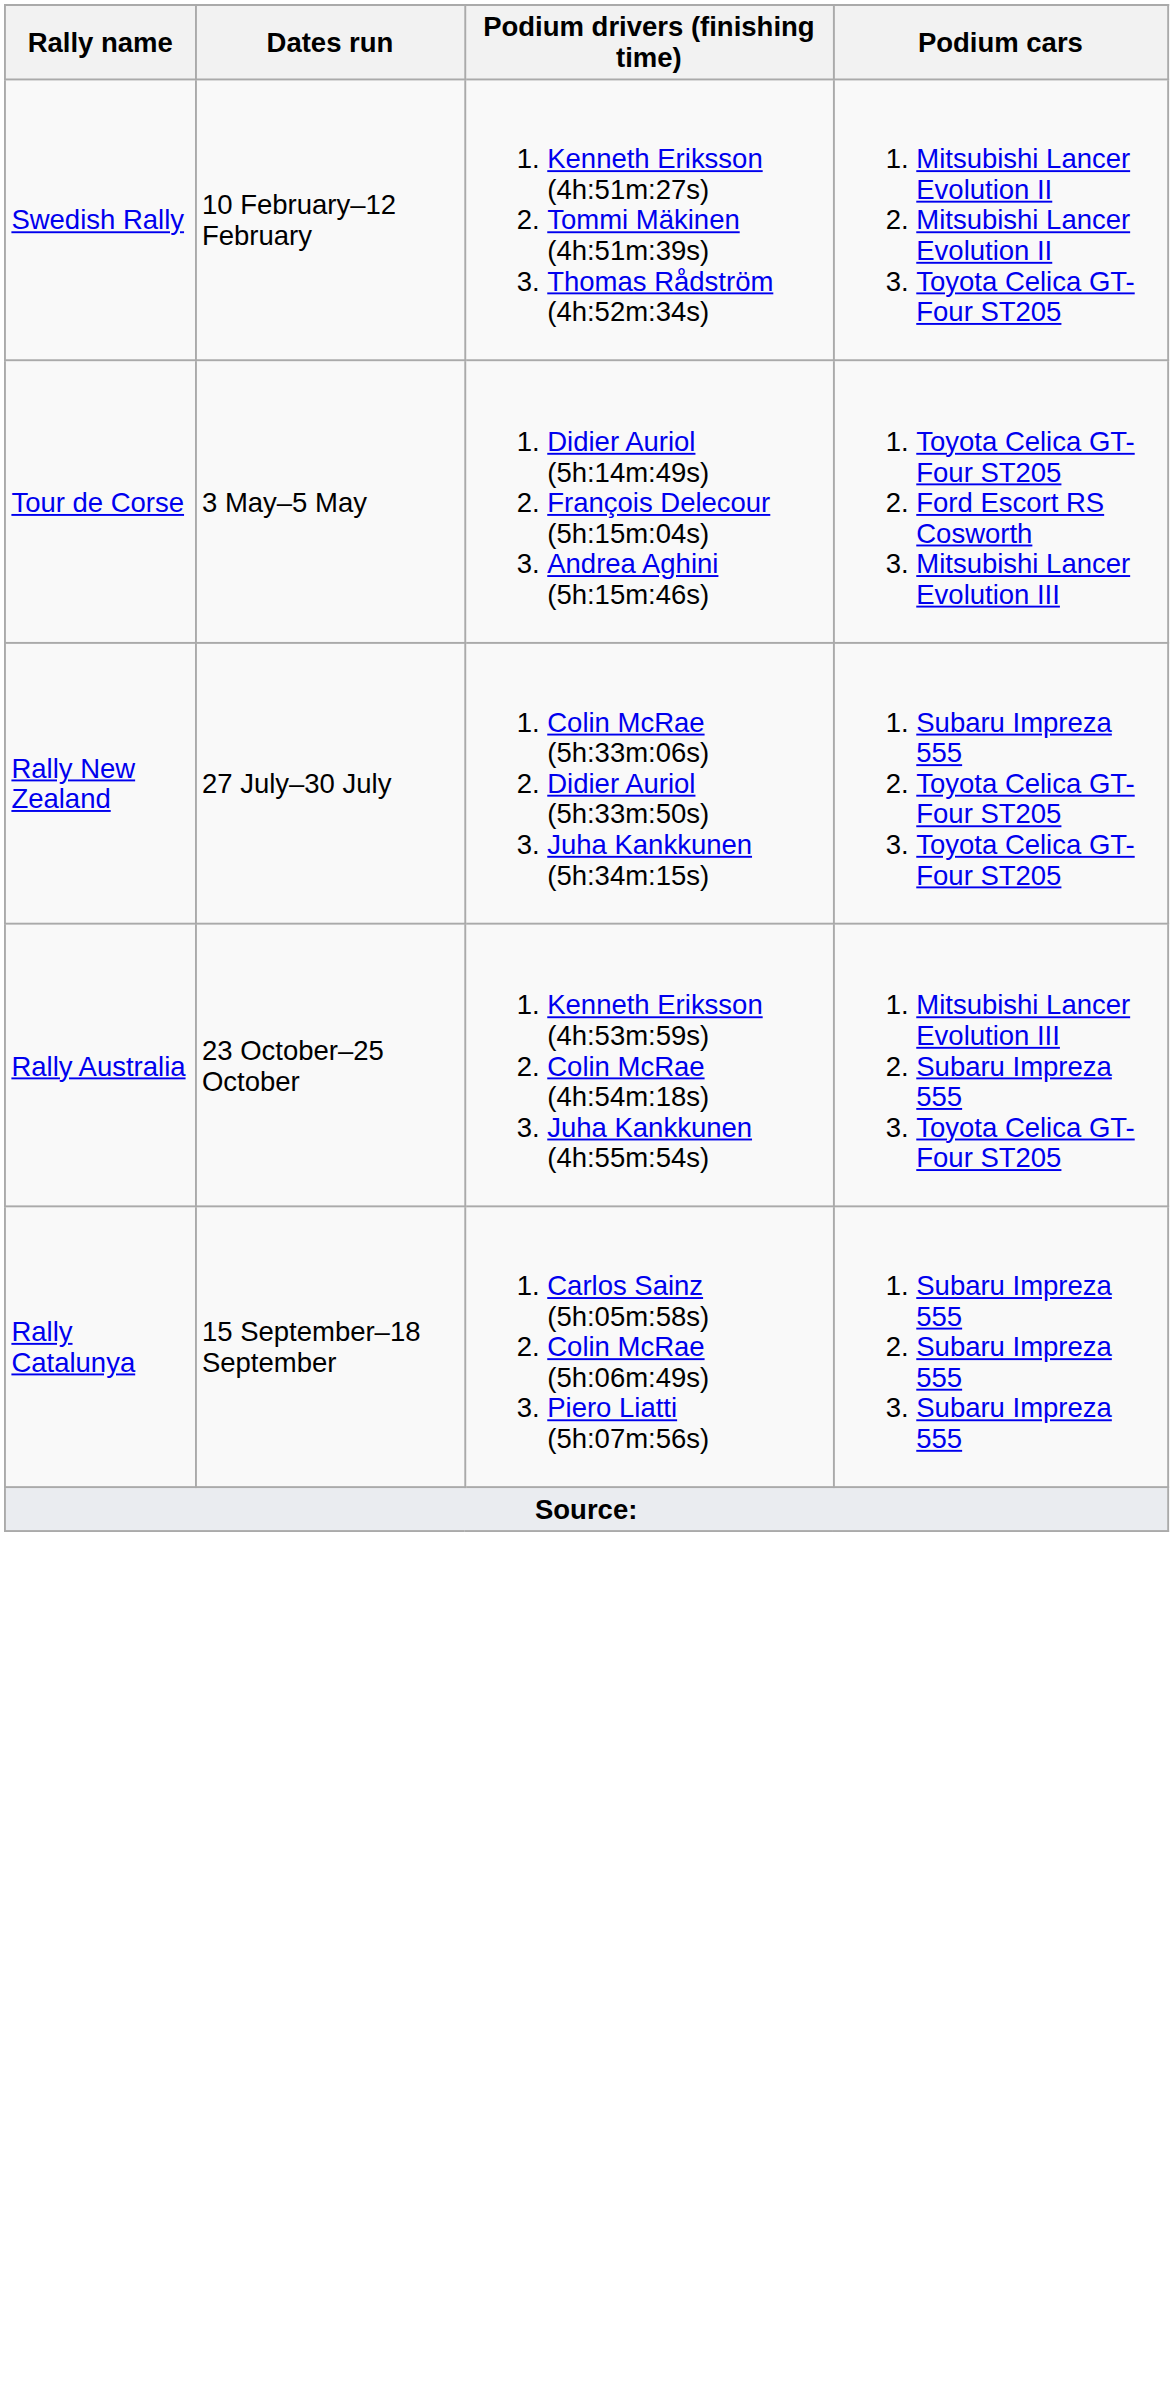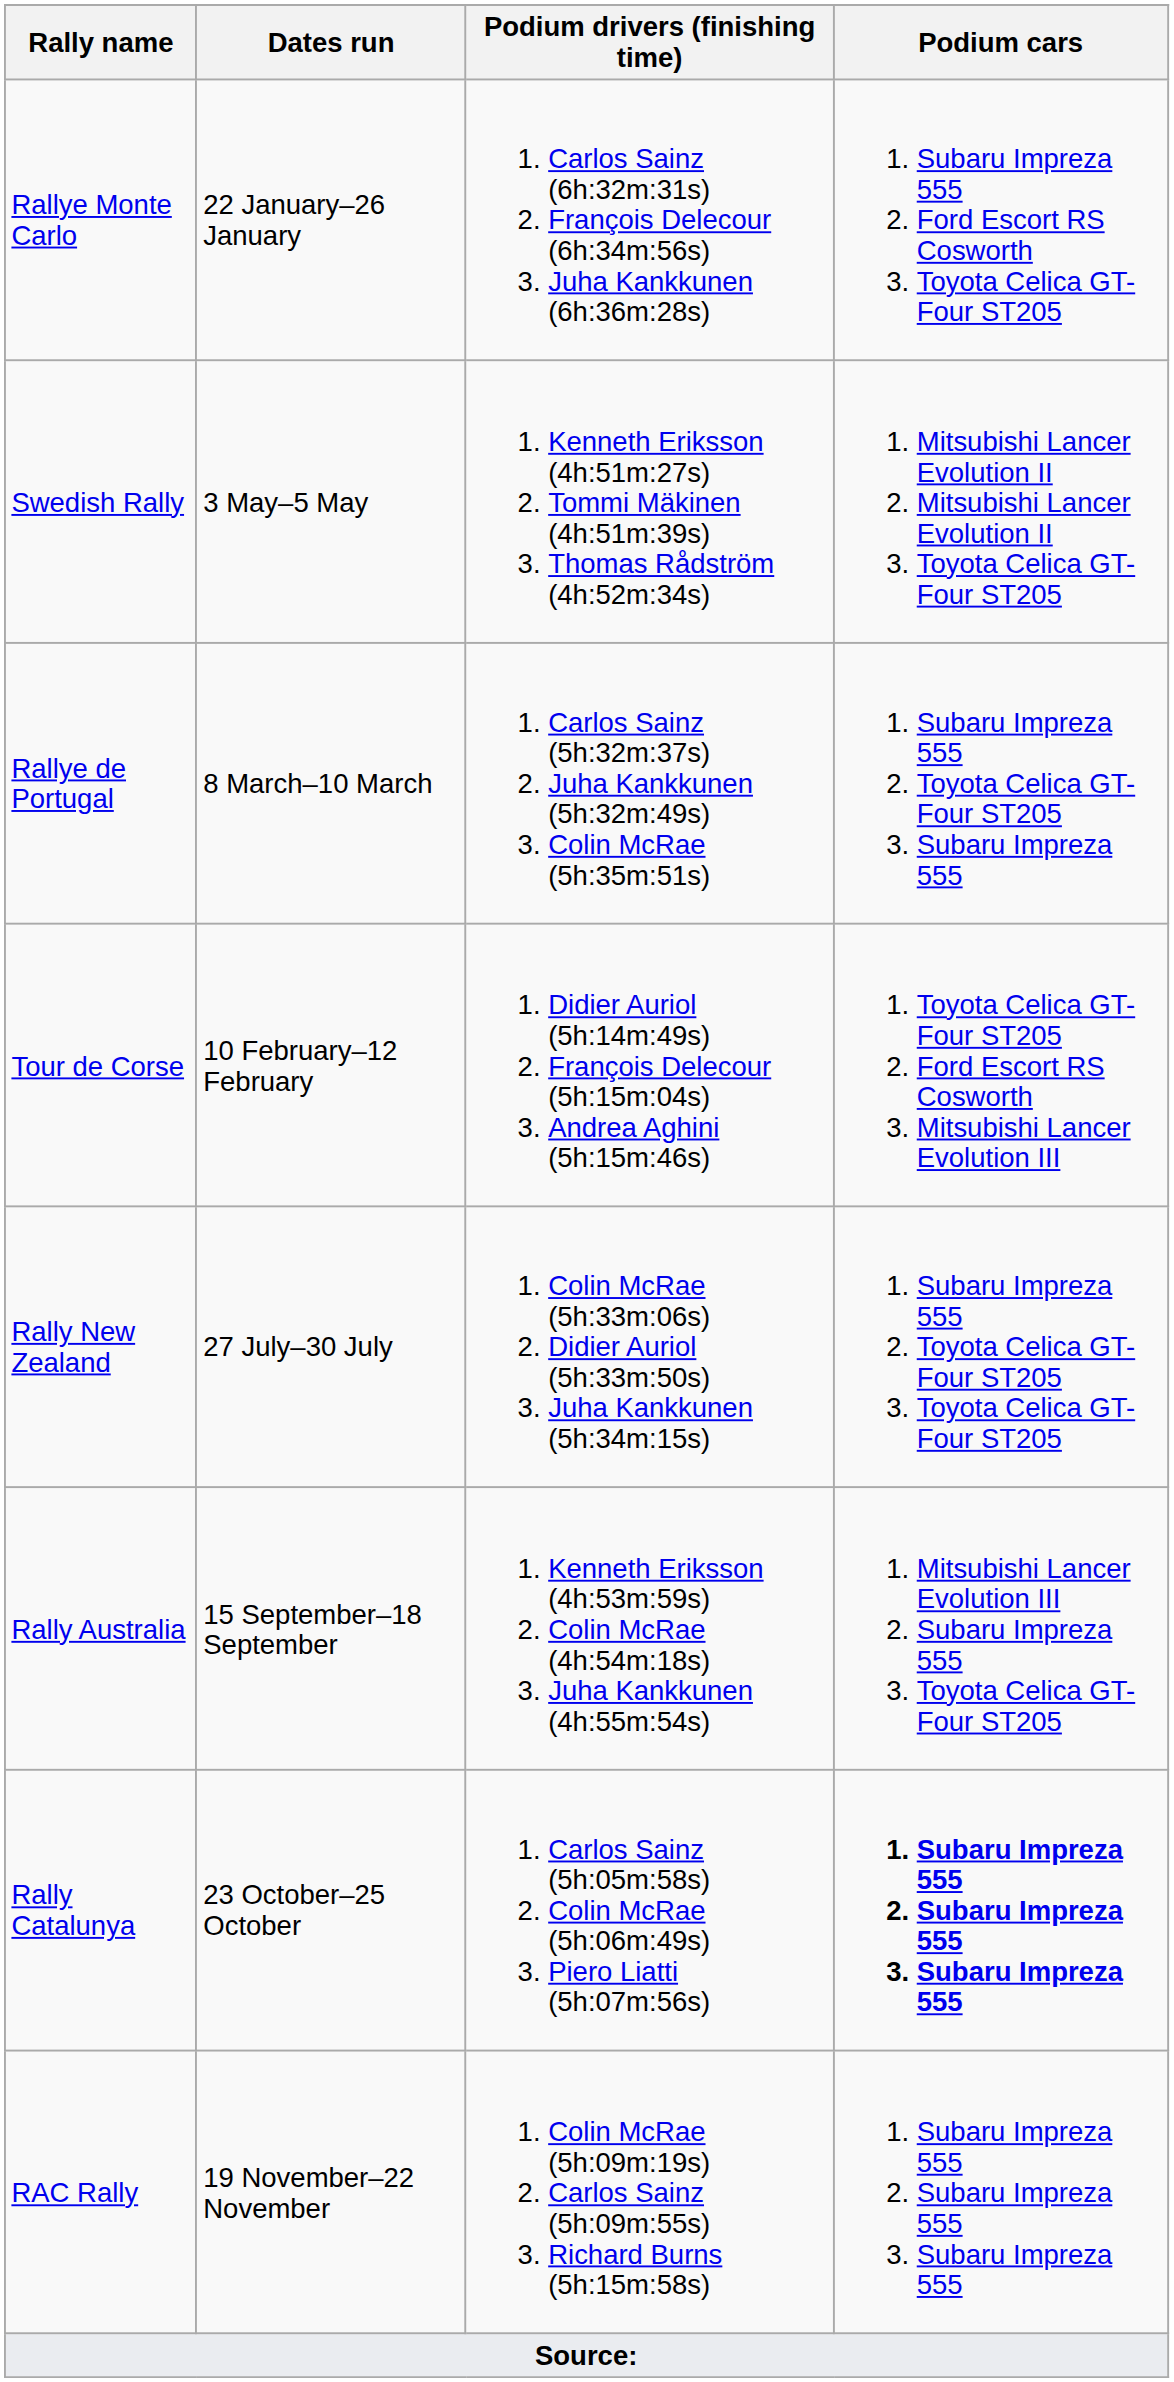+ row: (92, 220)
(299, 220) 10 February–12 February -> (286, 502) 3 May–5 May
+ row: (69, 784)
(284, 502) 3 May–5 May -> (300, 1066) 10 February–12 February
(293, 1066) 23 October–25 October -> (313, 1629) 15 September–18 September
(311, 1347) 15 September–18 September -> (294, 1911) 23 October–25 October
(1000, 1363) normal -> (1001, 1926) bold
+ row: (75, 2193)
